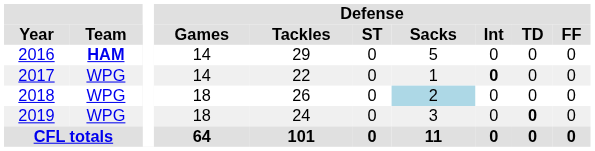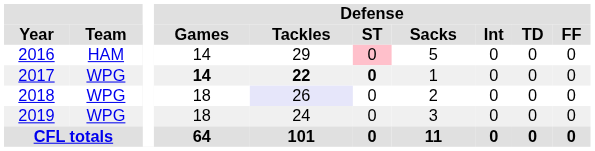(106, 54) bold -> (106, 54) normal
(372, 54) no background -> (372, 54) pink background
(202, 75) normal -> (202, 75) bold
(301, 75) normal -> (301, 75) bold
(372, 75) normal -> (372, 75) bold
(494, 75) bold -> (494, 75) normal
(301, 95) no background -> (301, 95) lavender background
(433, 95) lightblue background -> (433, 95) no background
(533, 116) bold -> (533, 116) normal
